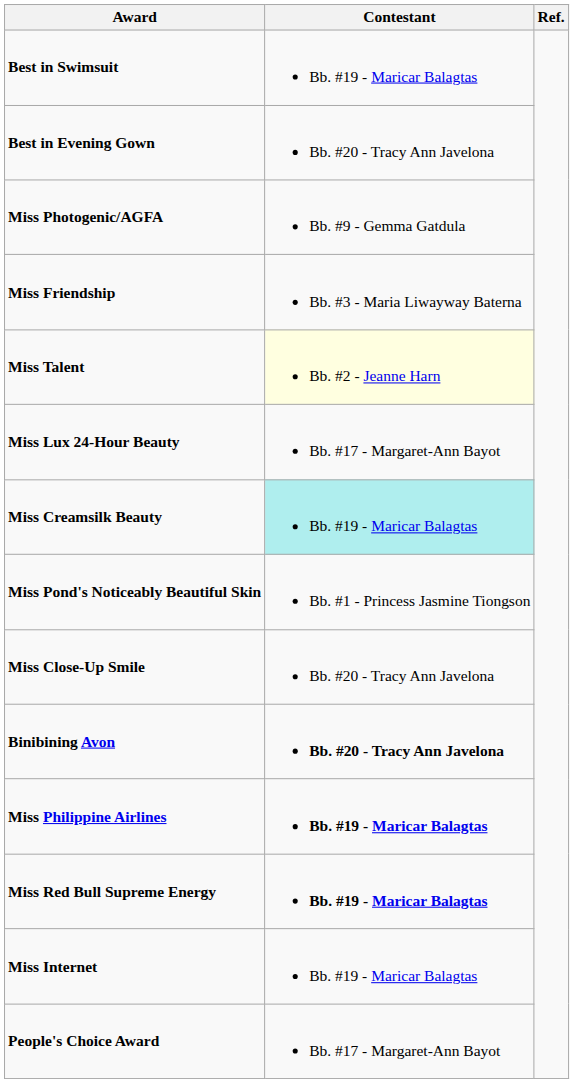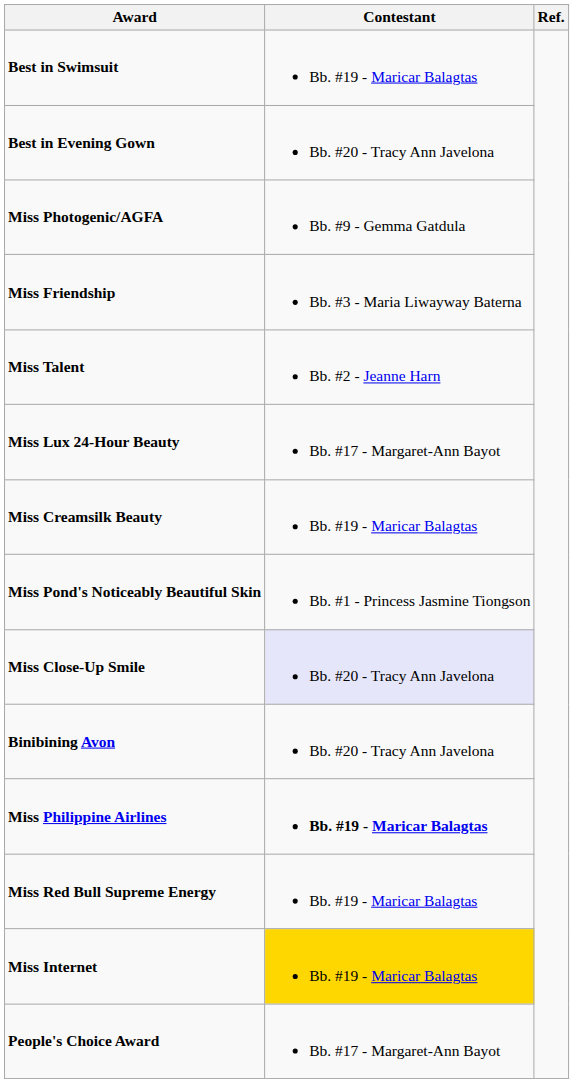(399, 377) lightyellow background -> (399, 377) no background
(399, 526) paleturquoise background -> (399, 526) no background
(399, 676) no background -> (399, 676) lavender background
(399, 751) bold -> (399, 751) normal
(399, 901) bold -> (399, 901) normal
(399, 976) no background -> (399, 976) gold background
